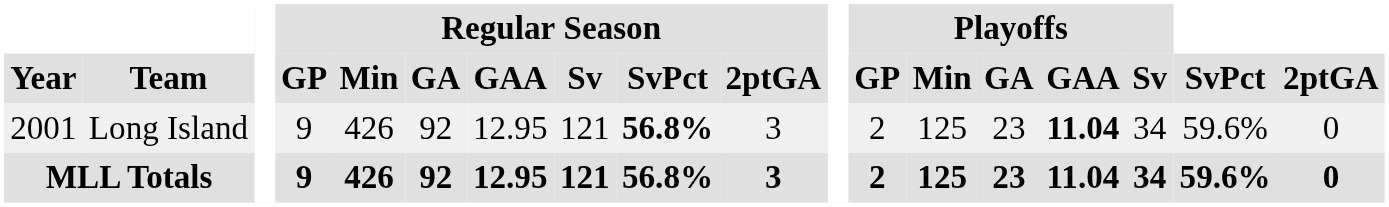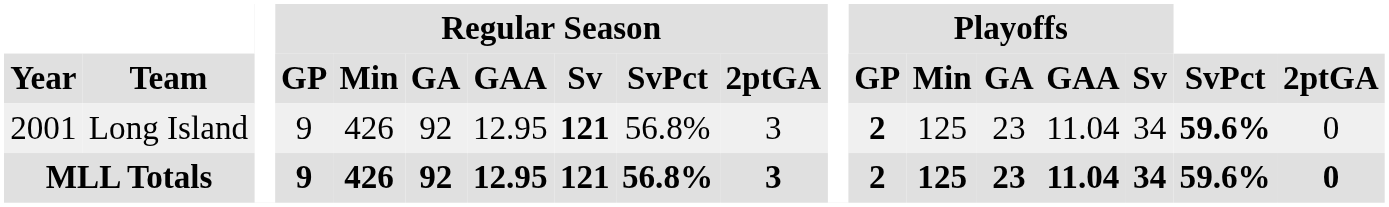(585, 127) normal -> (585, 127) bold
(668, 127) bold -> (668, 127) normal
(877, 127) normal -> (877, 127) bold
(1083, 127) bold -> (1083, 127) normal
(1225, 127) normal -> (1225, 127) bold
